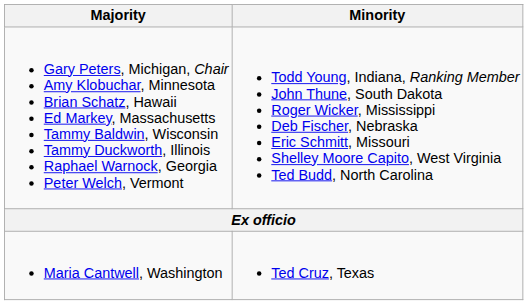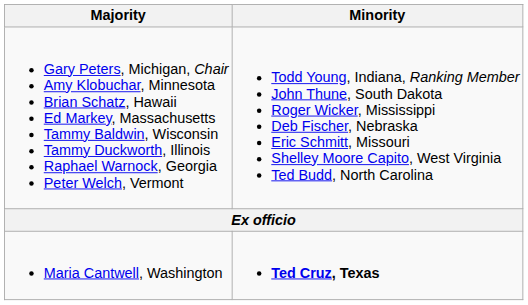(377, 273) normal -> (377, 273) bold
